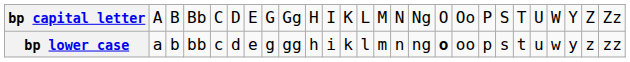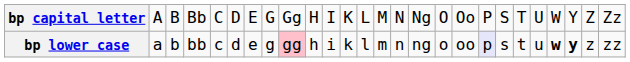(292, 44) no background -> (292, 44) pink background
(444, 44) bold -> (444, 44) normal
(487, 44) no background -> (487, 44) lavender background
(556, 44) normal -> (556, 44) bold
(573, 44) normal -> (573, 44) bold
